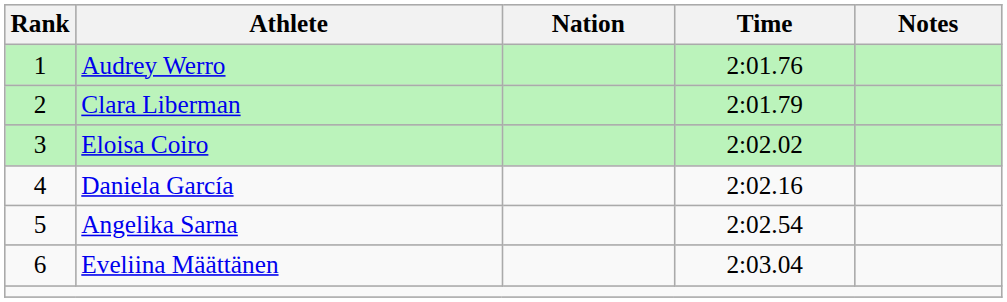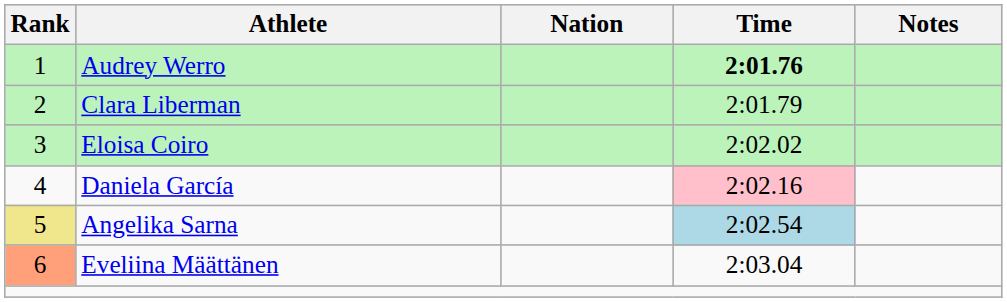(765, 64) normal -> (764, 64) bold
(765, 184) no background -> (764, 184) pink background
(40, 225) no background -> (40, 225) khaki background
(765, 225) no background -> (764, 225) lightblue background
(40, 265) no background -> (40, 265) lightsalmon background
